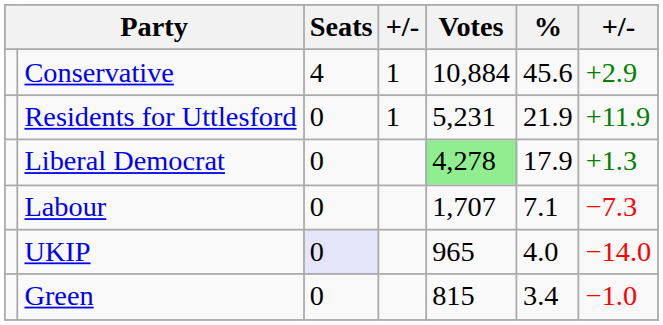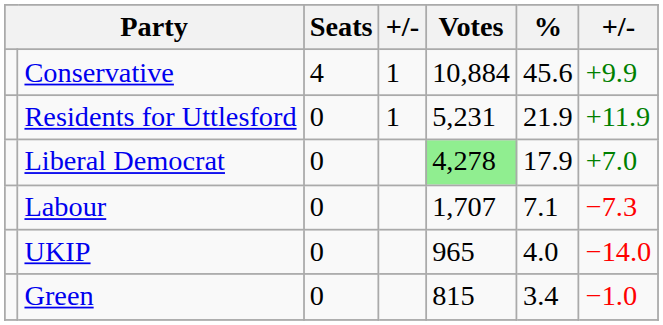(611, 71) +2.9 -> (611, 71) +9.9
(611, 161) +1.3 -> (611, 161) +7.0
(317, 251) lavender background -> (317, 251) no background
